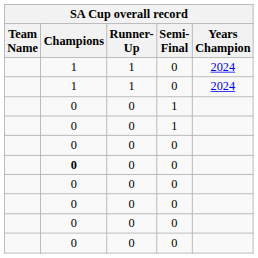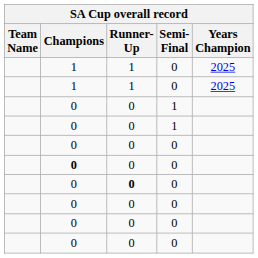(223, 67) 2024 -> (223, 67) 2025
(223, 86) 2024 -> (223, 86) 2025
(132, 184) normal -> (132, 184) bold
